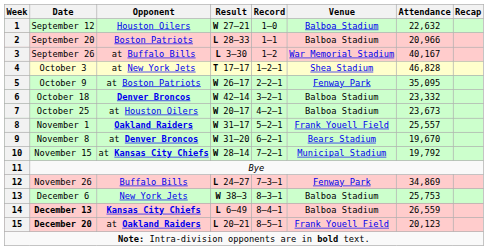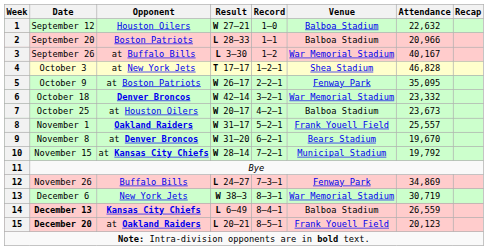(342, 97) Balboa Stadium -> (342, 97) War Memorial Stadium
(342, 196) Balboa Stadium -> (342, 196) War Memorial Stadium
(425, 196) 25,753 -> (425, 196) 30,719
